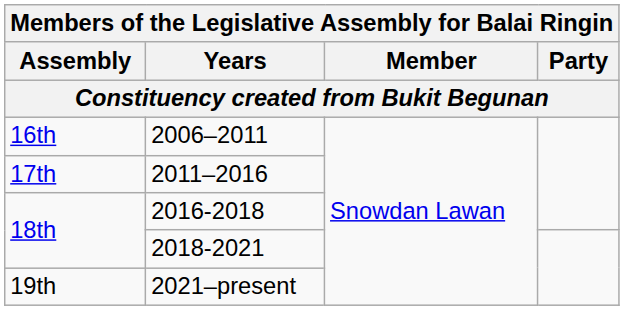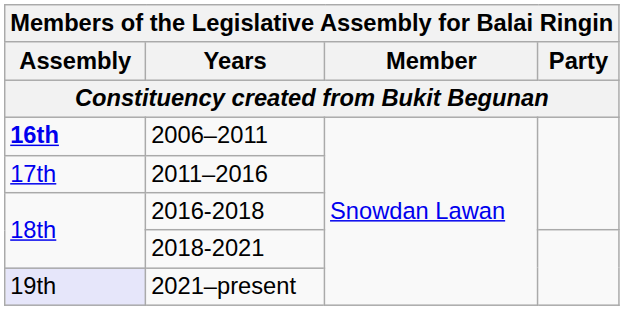(33, 135) normal -> (35, 135) bold
(33, 286) no background -> (33, 286) lavender background
